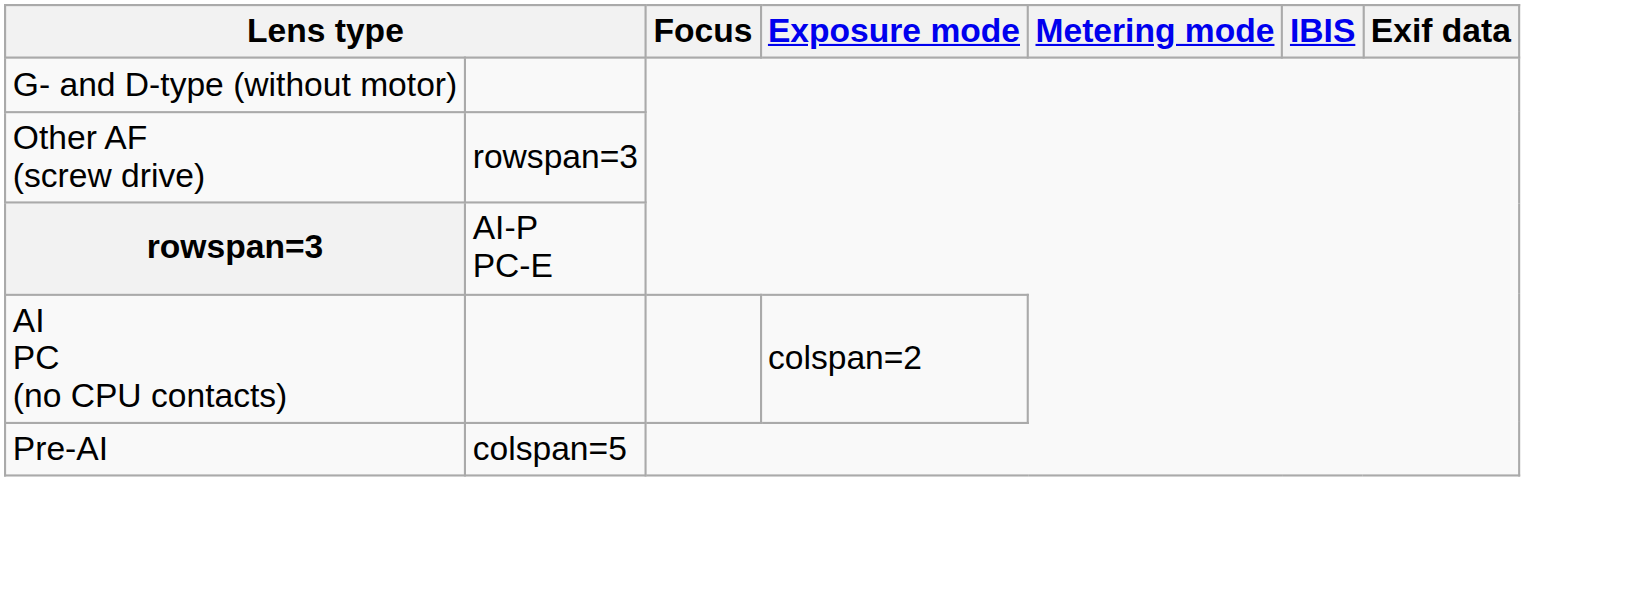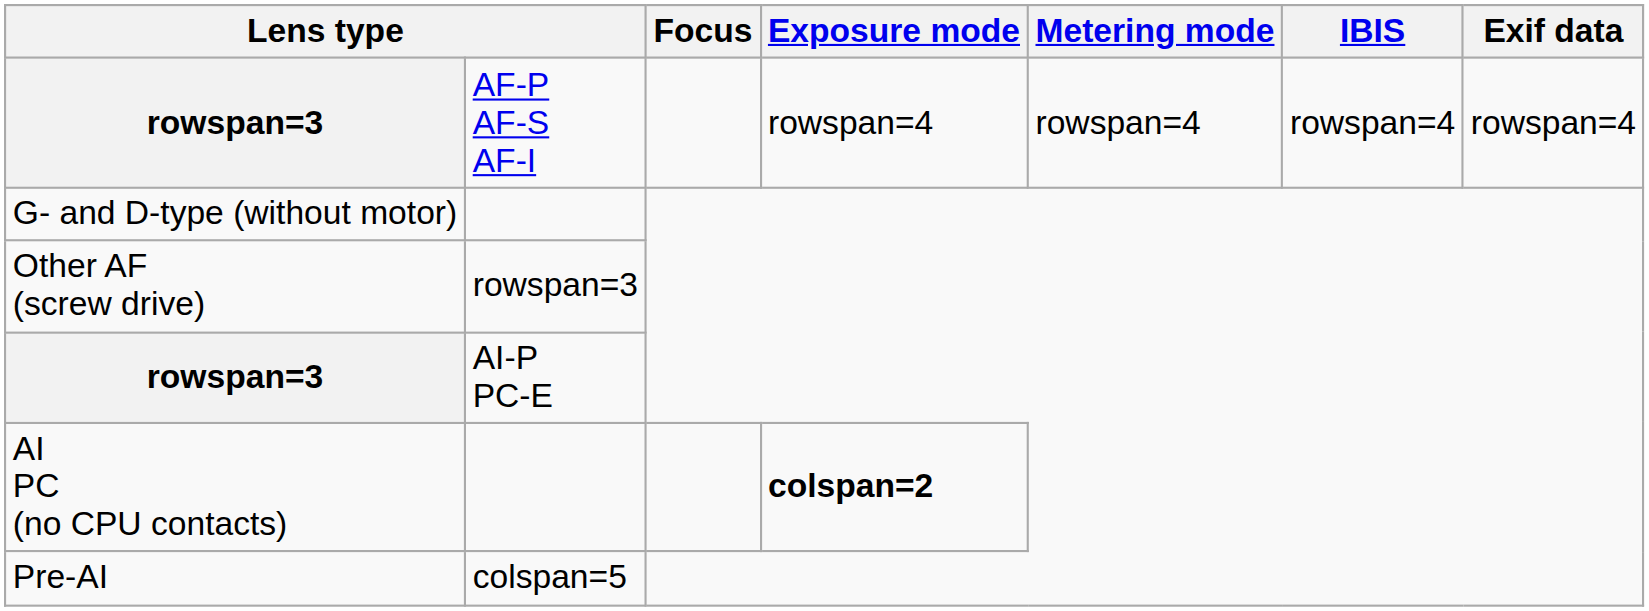+ row: (235, 122)
(845, 357) normal -> (851, 486) bold
